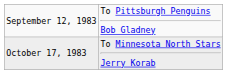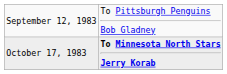(161, 53) normal -> (161, 53) bold
